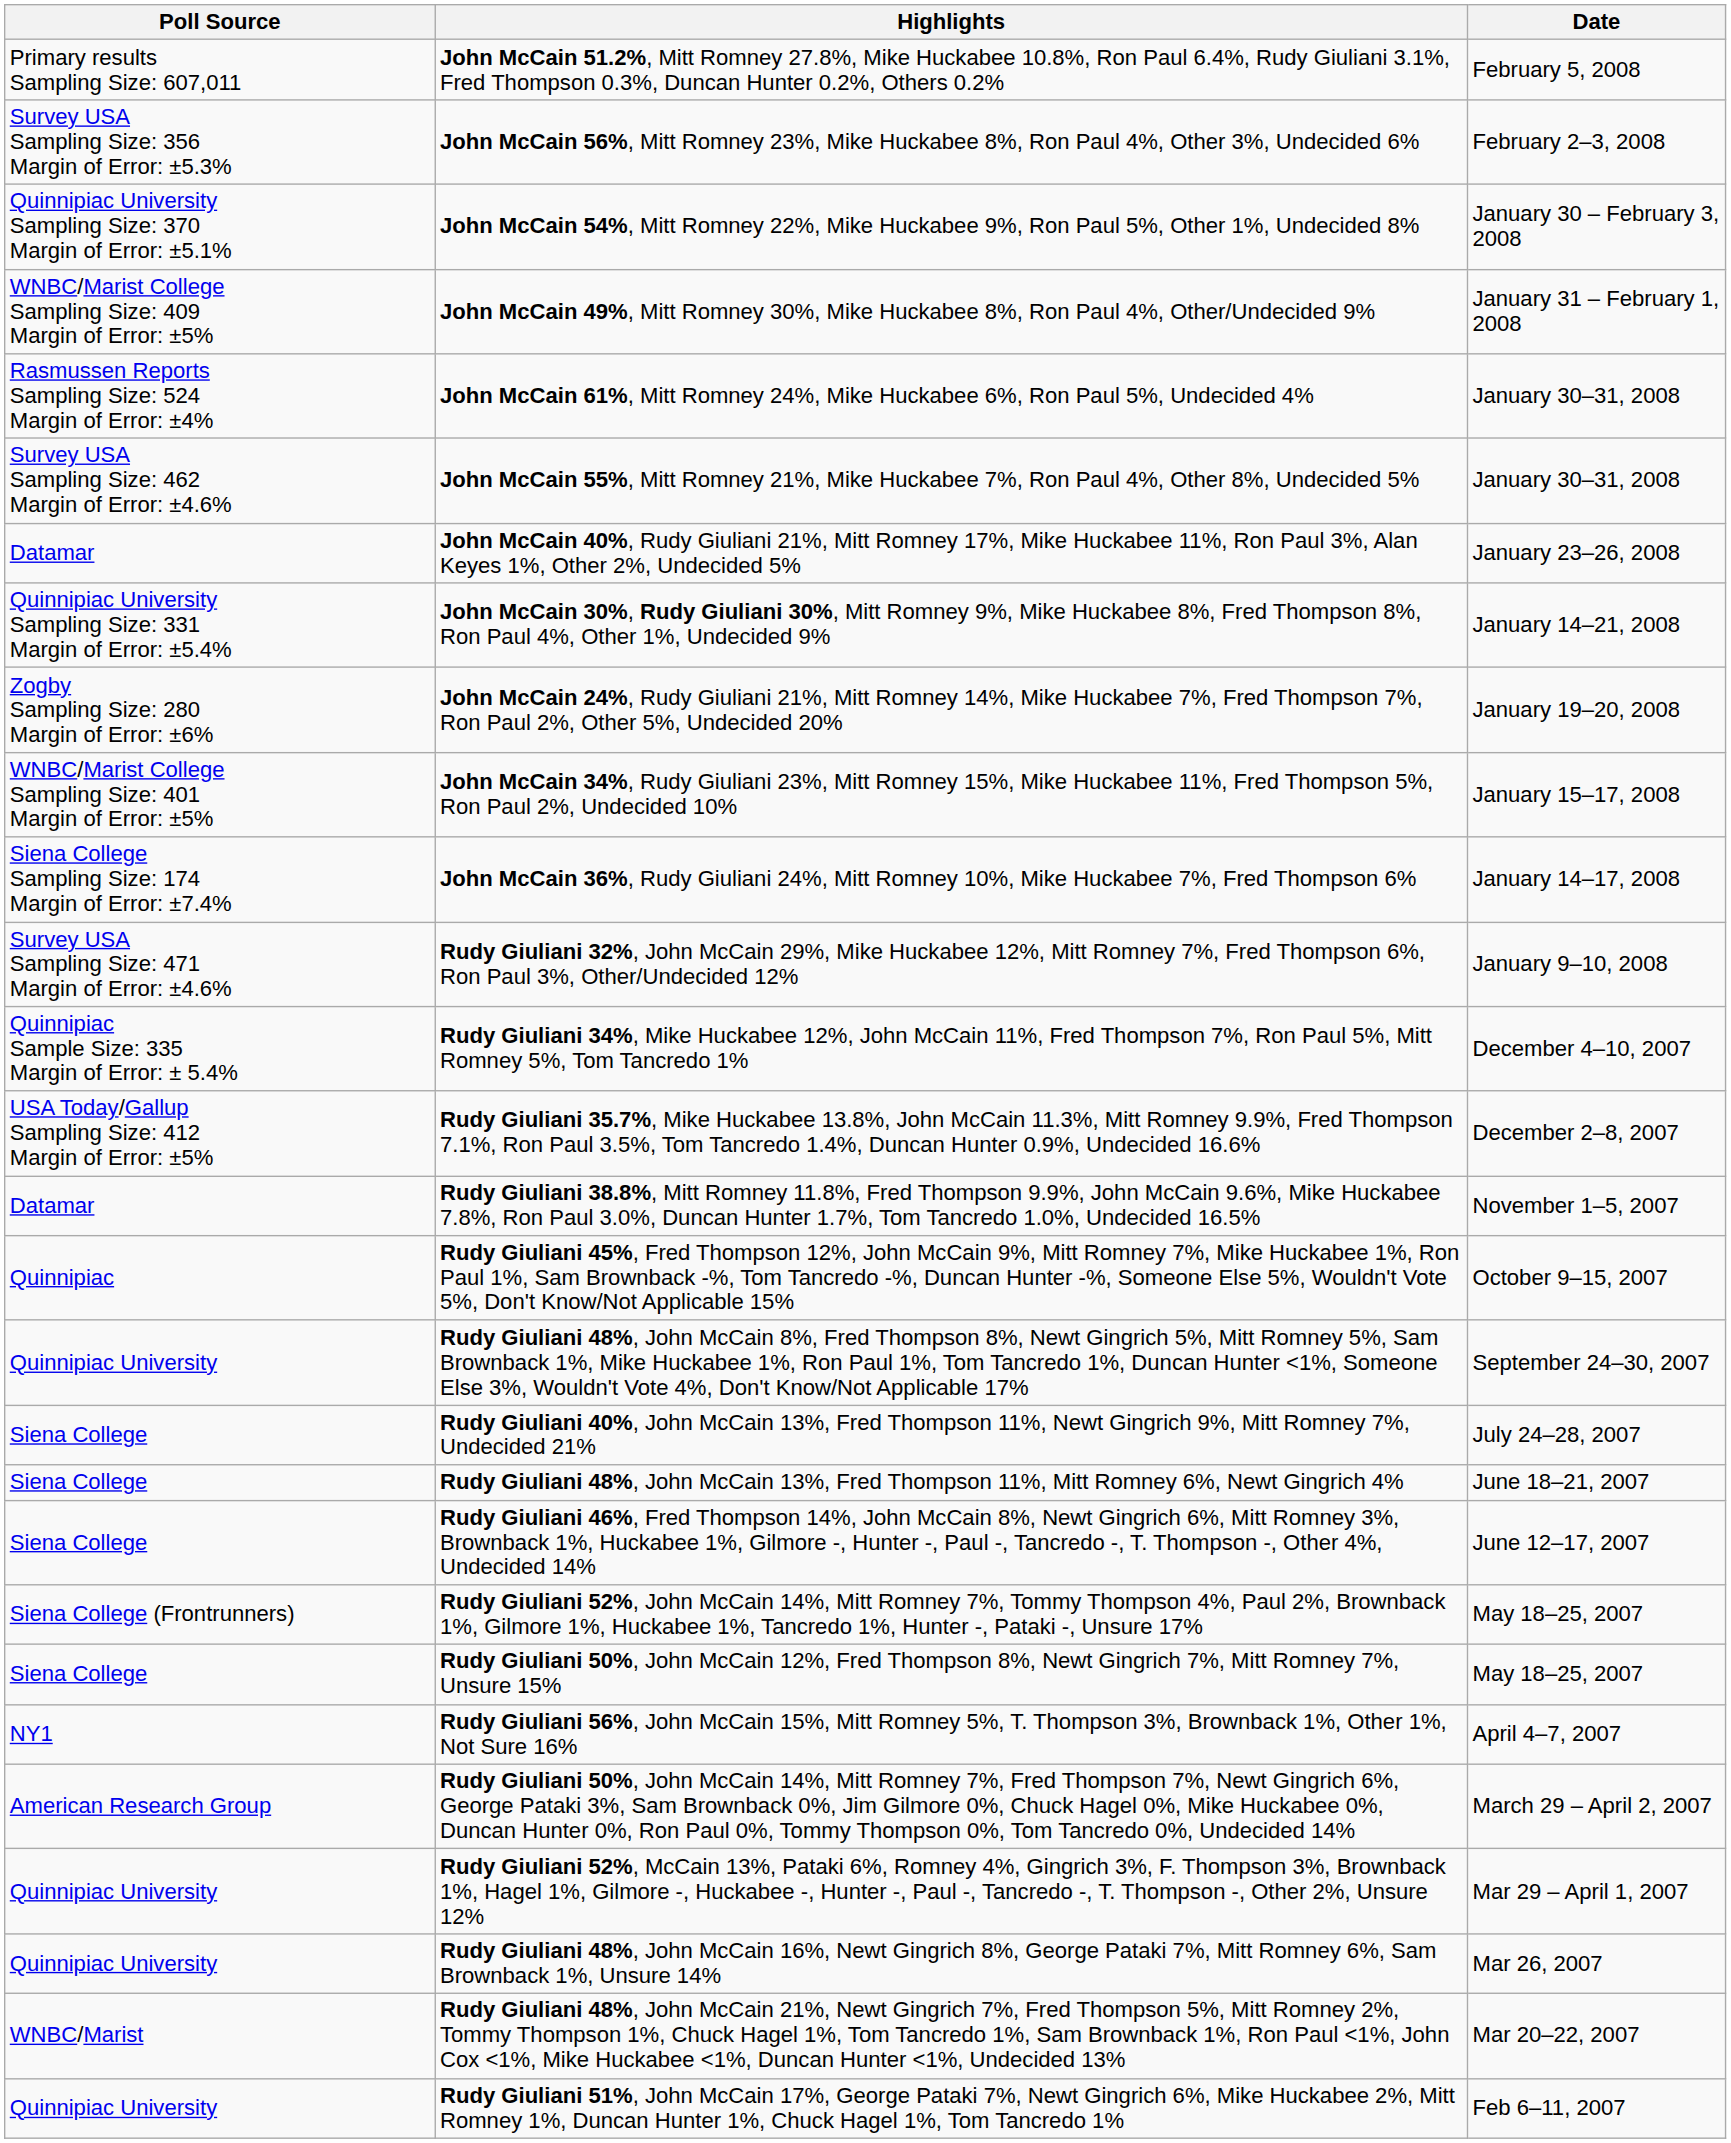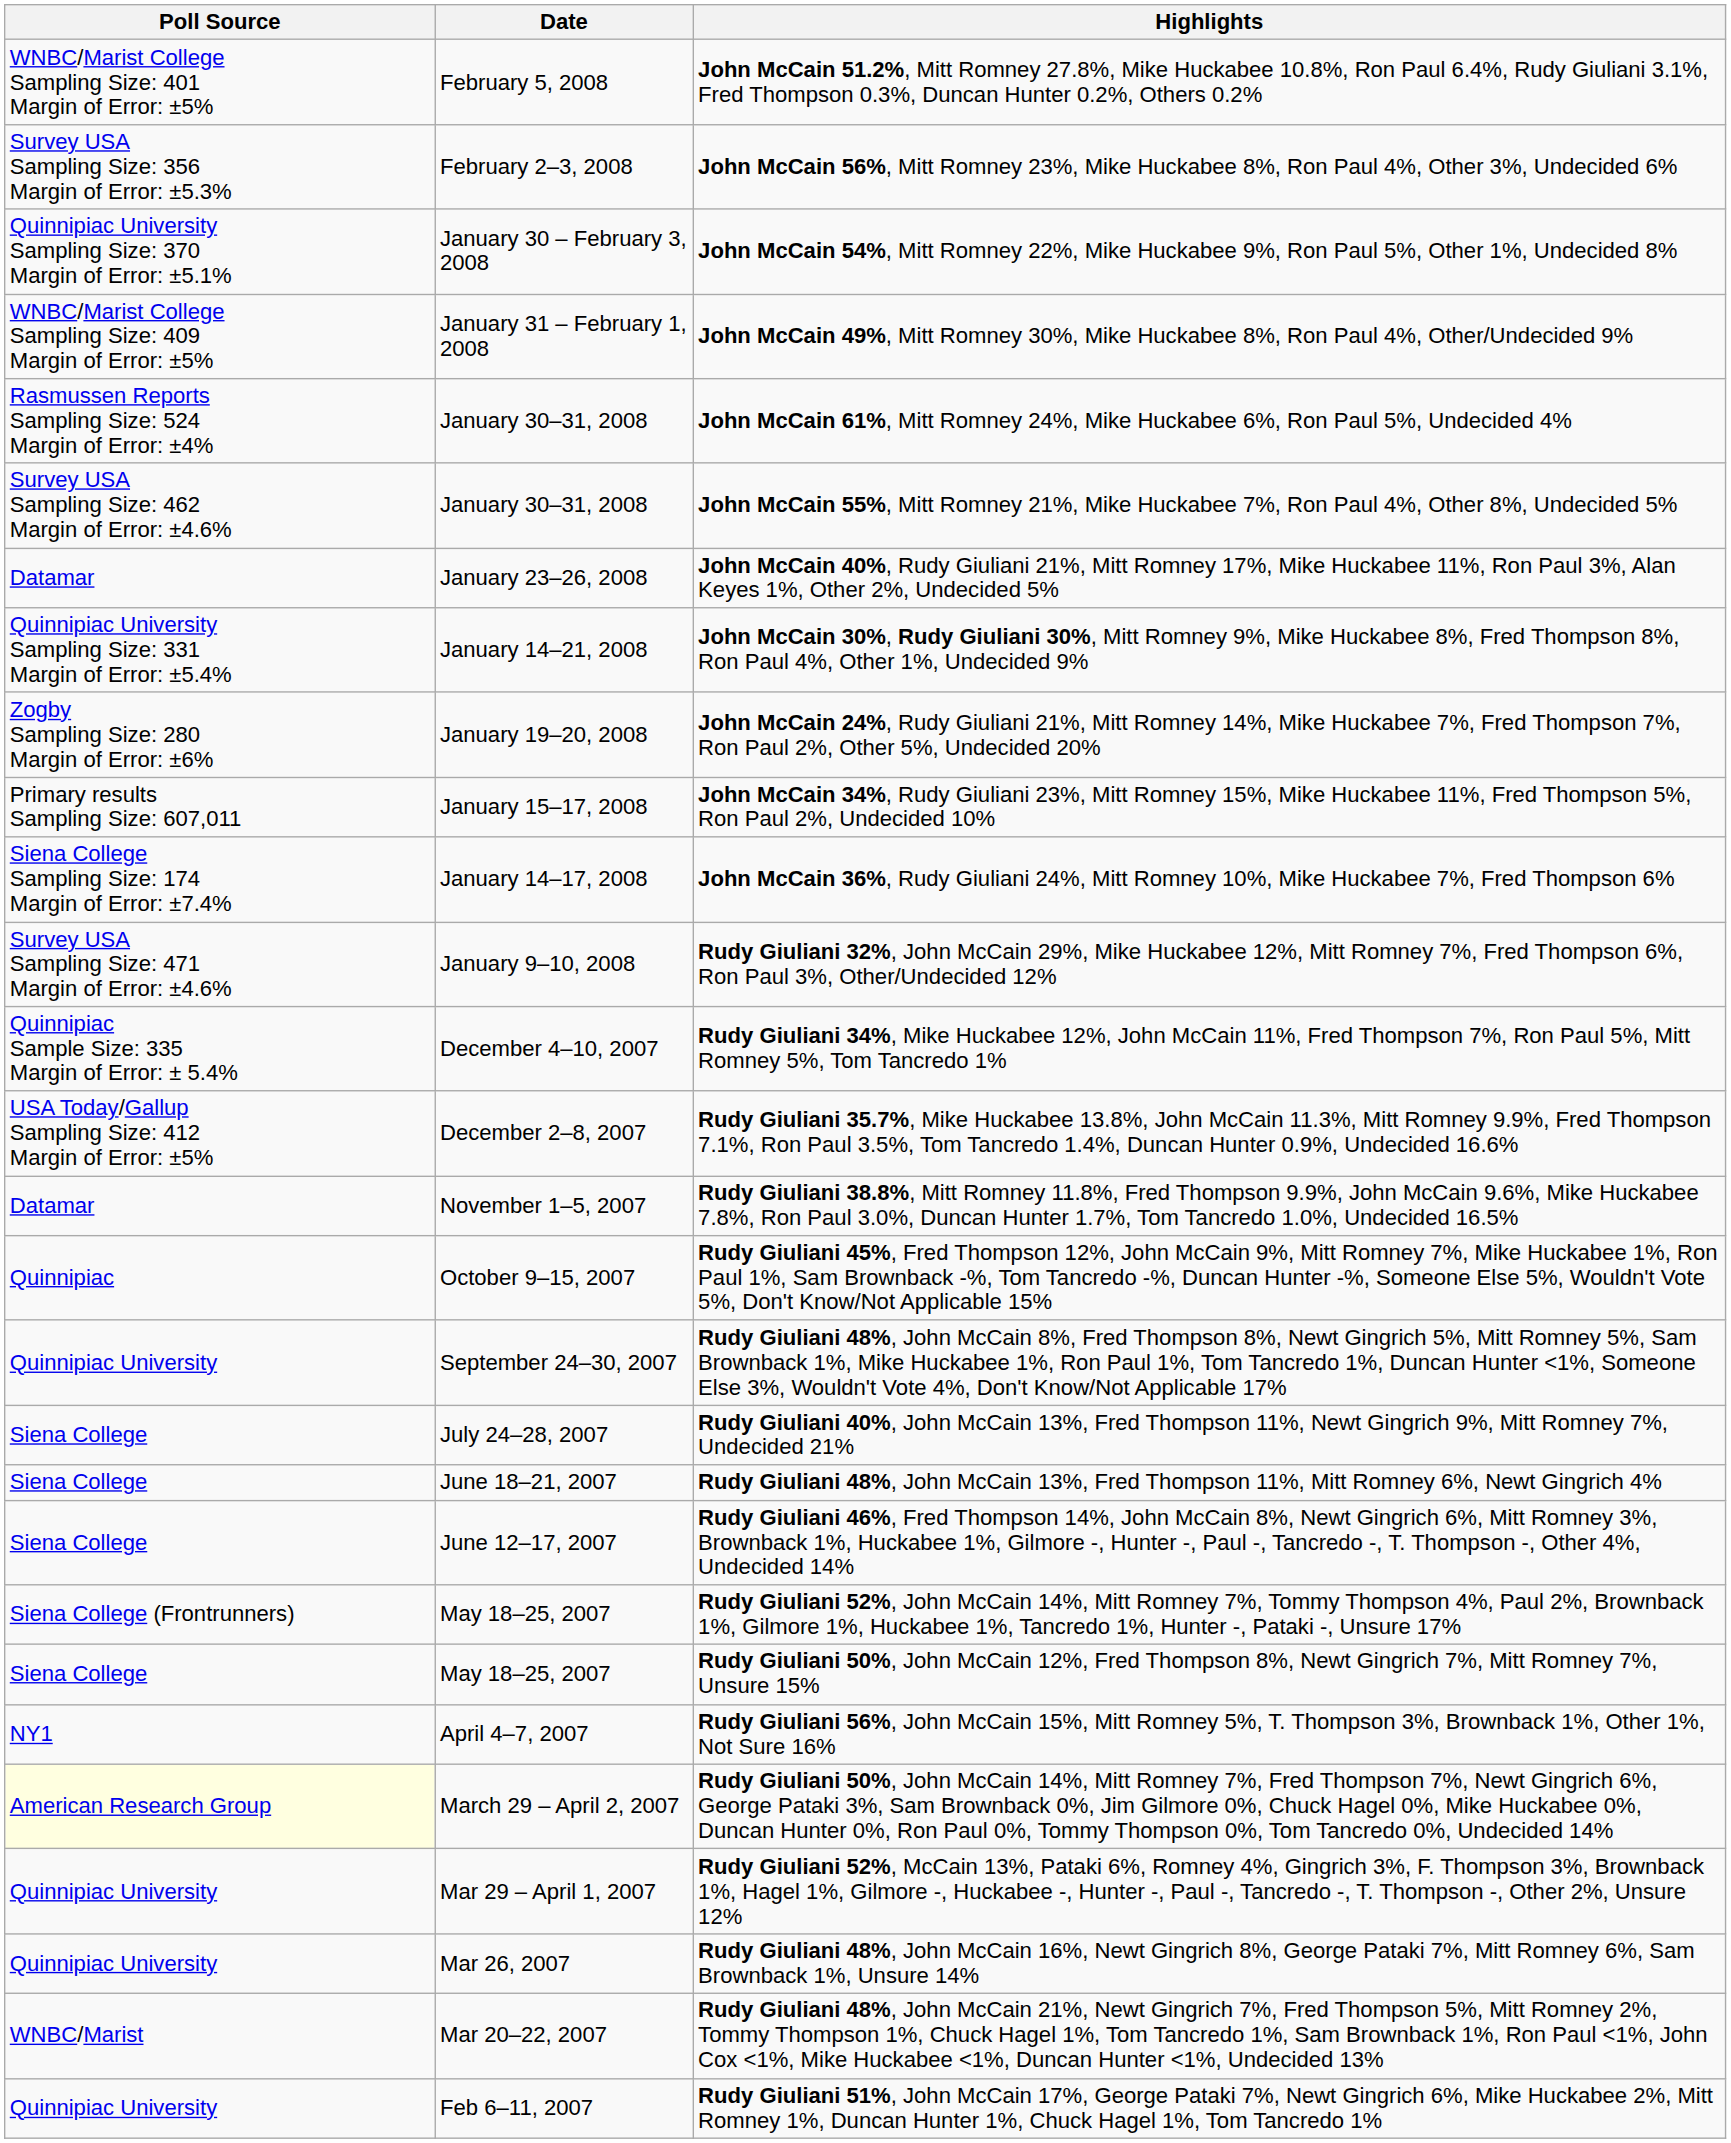columns swapped: (1596, 22) <-> (951, 22)
(126, 69) Primary results Sampling Size: 607,011 -> (117, 81) WNBC/Marist College Sampling Size: 401 Margin of Error: ±5%
(117, 794) WNBC/Marist College Sampling Size: 401 Margin of Error: ±5% -> (126, 806) Primary results Sampling Size: 607,011
(140, 1806) no background -> (140, 1806) lightyellow background
